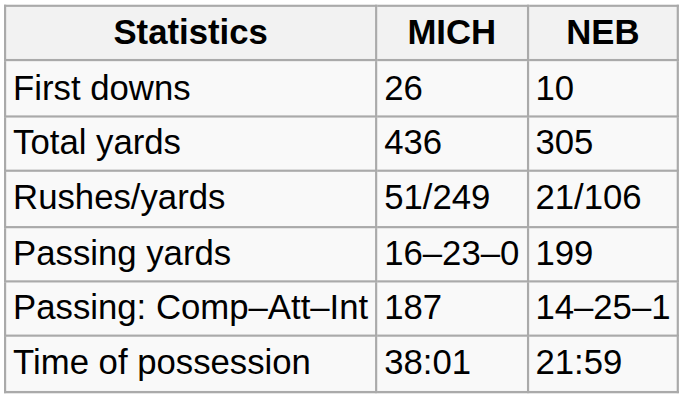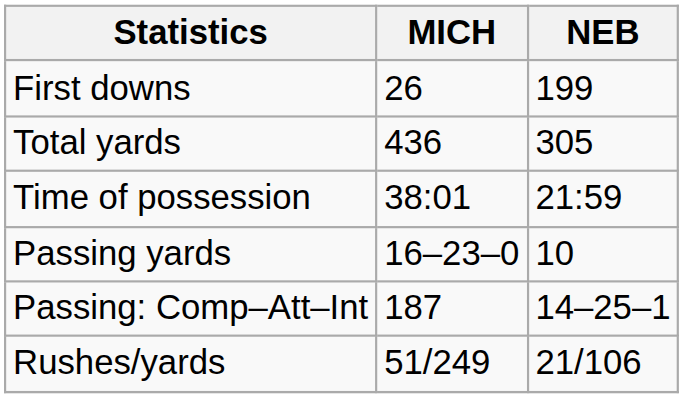(555, 87) 10 -> (564, 87) 199
rows swapped: (119, 197) <-> (162, 363)
(564, 253) 199 -> (555, 253) 10
